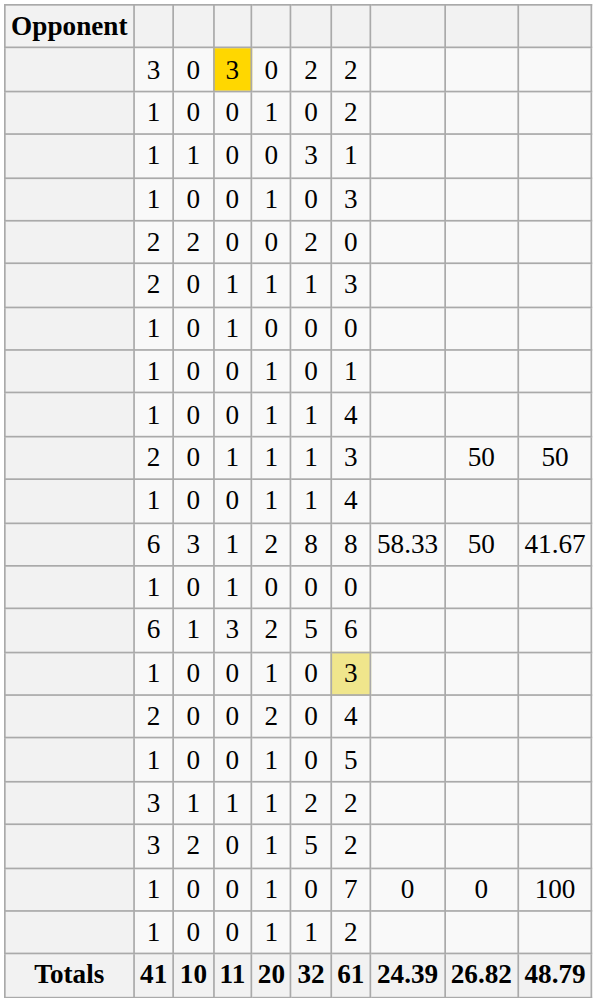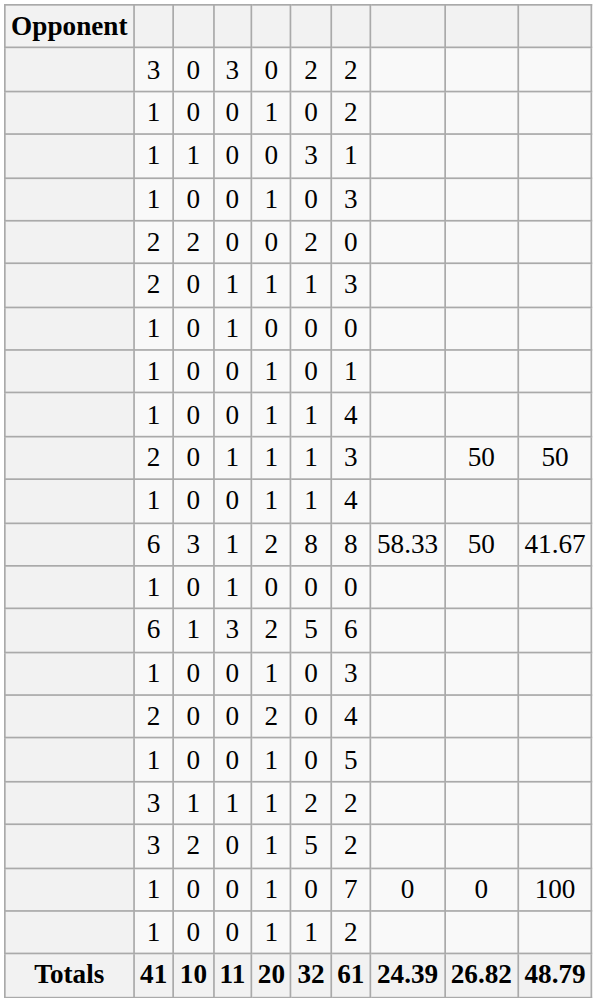(232, 69) gold background -> (232, 69) no background
(351, 673) khaki background -> (351, 673) no background
